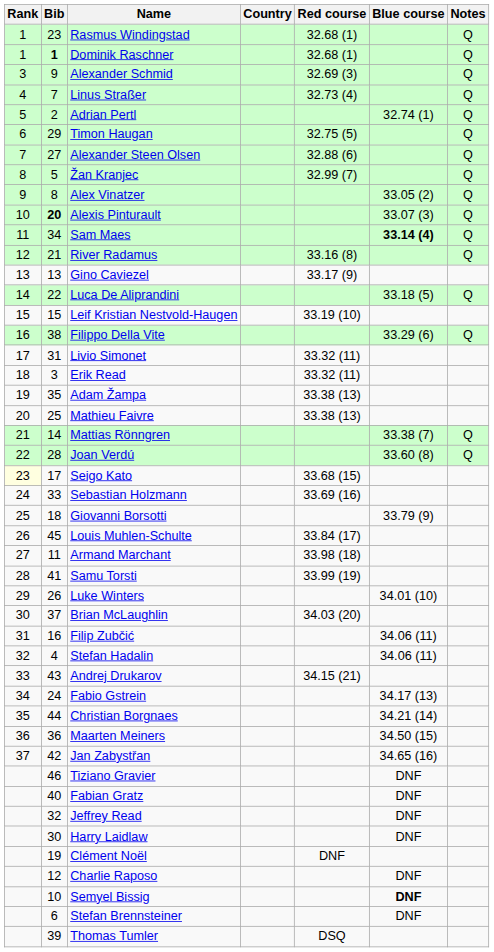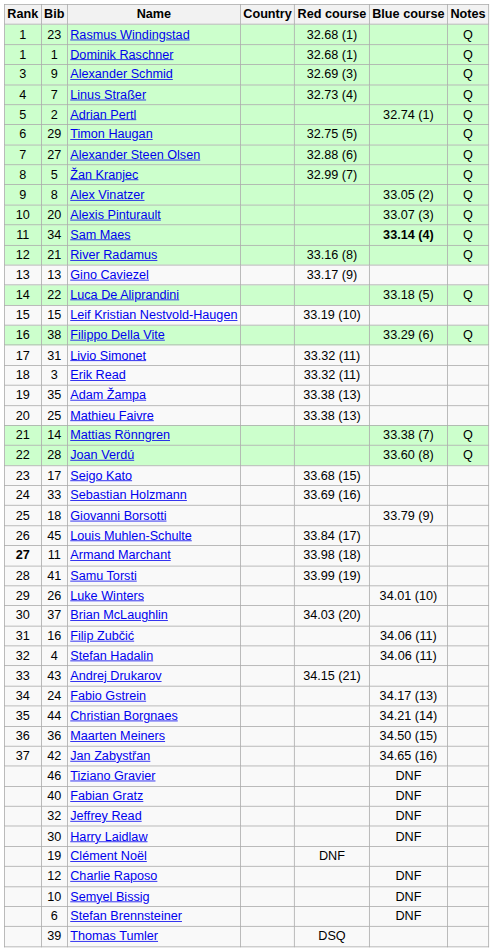(54, 54) bold -> (54, 54) normal
(54, 214) bold -> (54, 214) normal
(23, 475) lightyellow background -> (23, 475) no background
(23, 555) normal -> (23, 555) bold
(408, 896) bold -> (408, 896) normal
